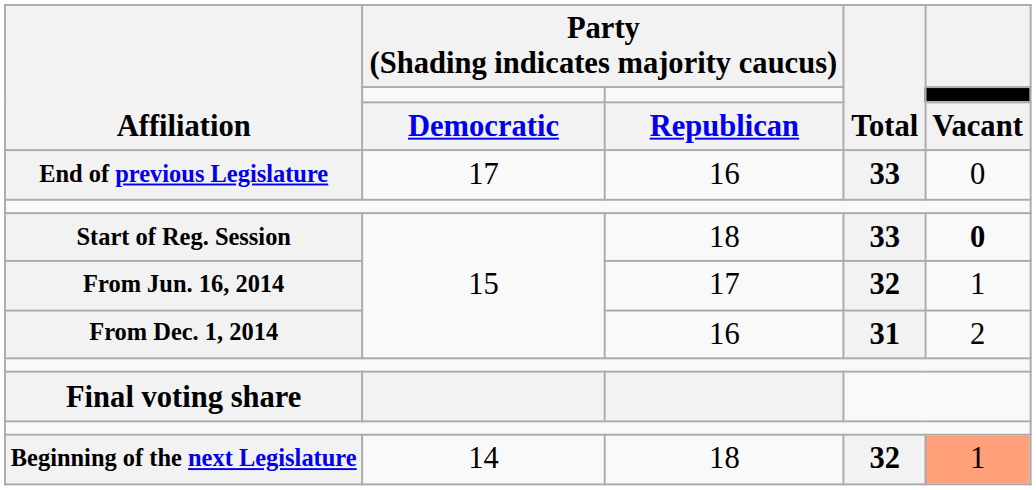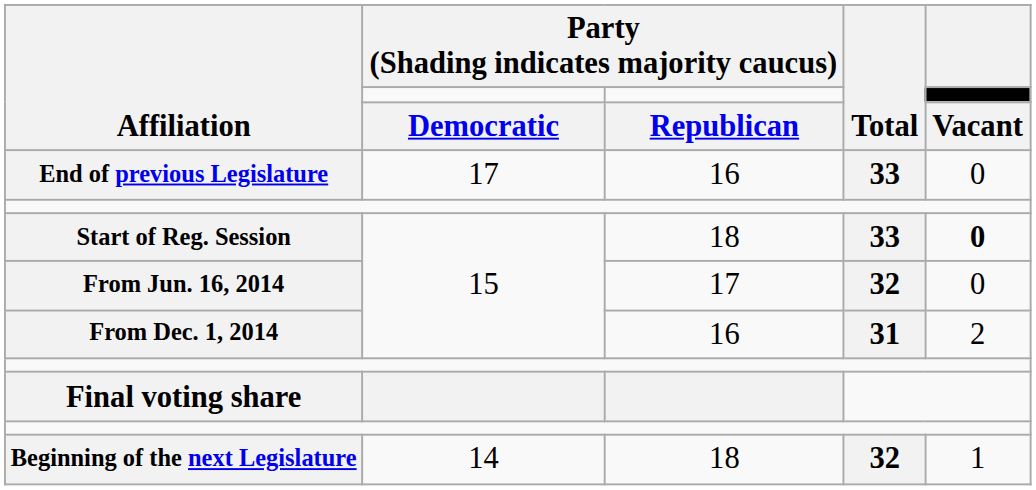(978, 285) 1 -> (978, 285) 0
(978, 458) lightsalmon background -> (978, 458) no background
